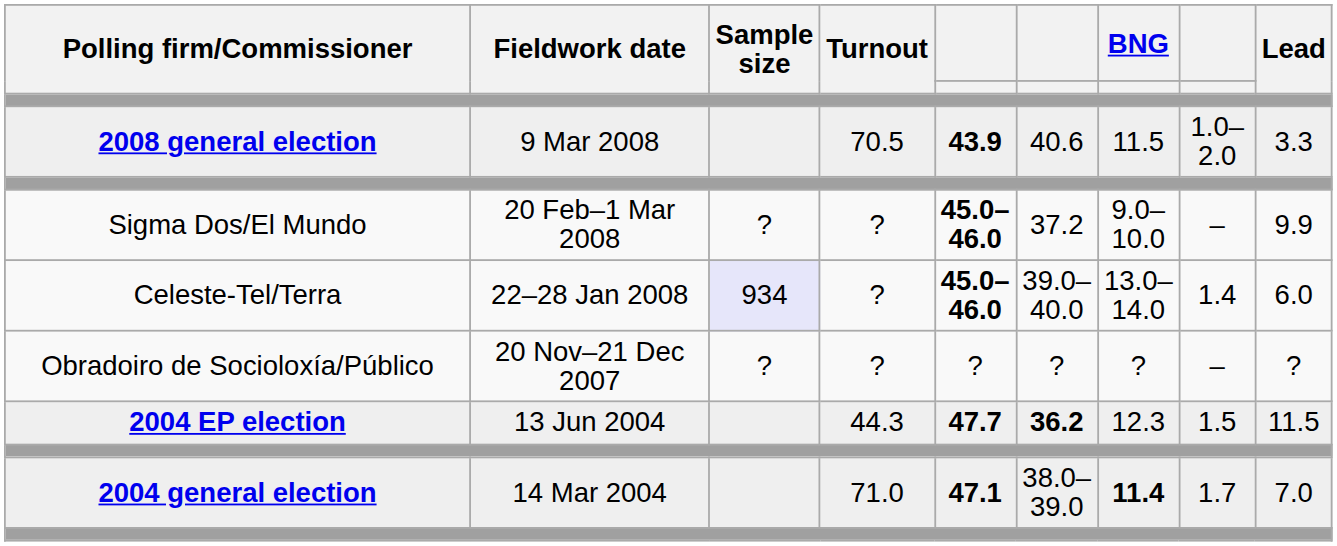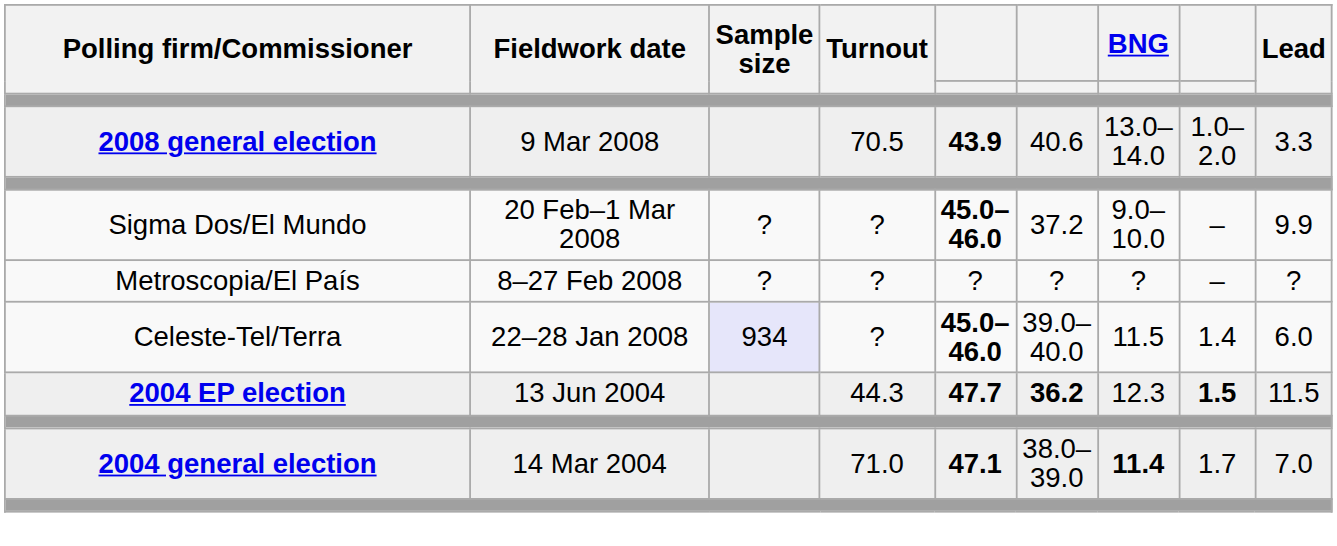(1138, 141) 11.5 -> (1138, 141) 13.0– 14.0
+ row: (238, 281)
(1138, 295) 13.0– 14.0 -> (1138, 337) 11.5
- row: (238, 366)
(1217, 422) normal -> (1217, 393) bold
